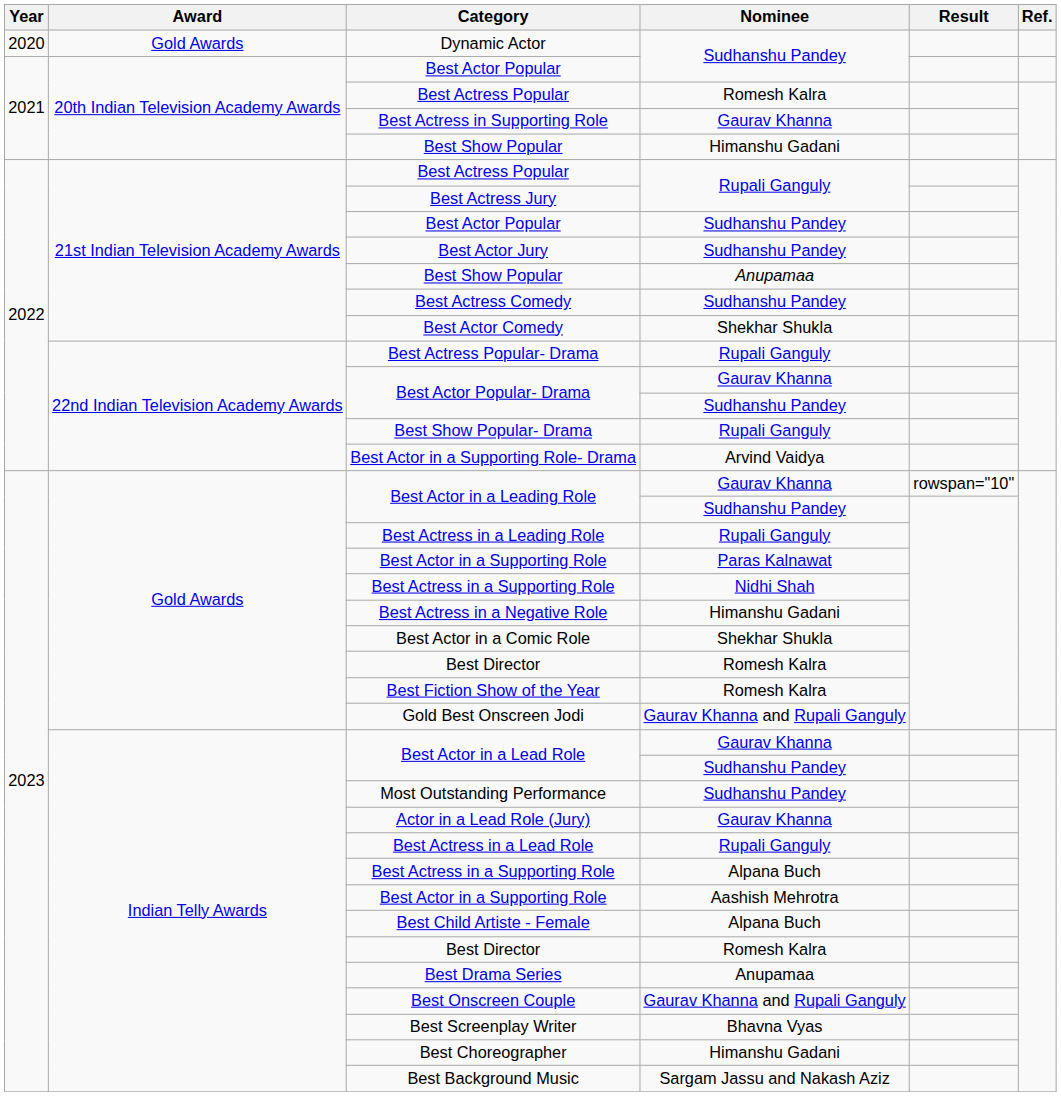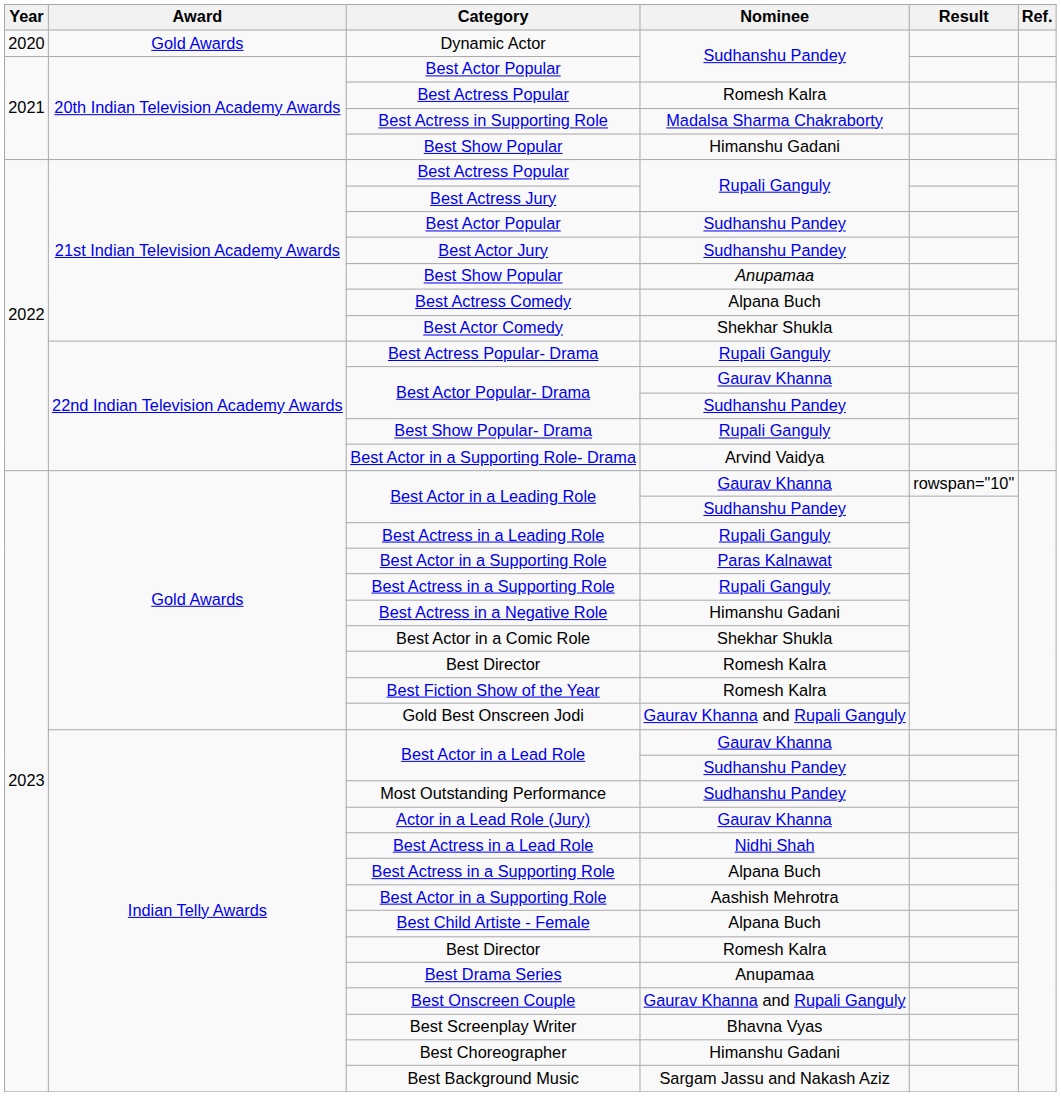(775, 120) Gaurav Khanna -> (775, 120) Madalsa Sharma Chakraborty
(775, 302) Sudhanshu Pandey -> (775, 302) Alpana Buch
(775, 586) Nidhi Shah -> (775, 586) Rupali Ganguly
(775, 845) Rupali Ganguly -> (775, 845) Nidhi Shah
